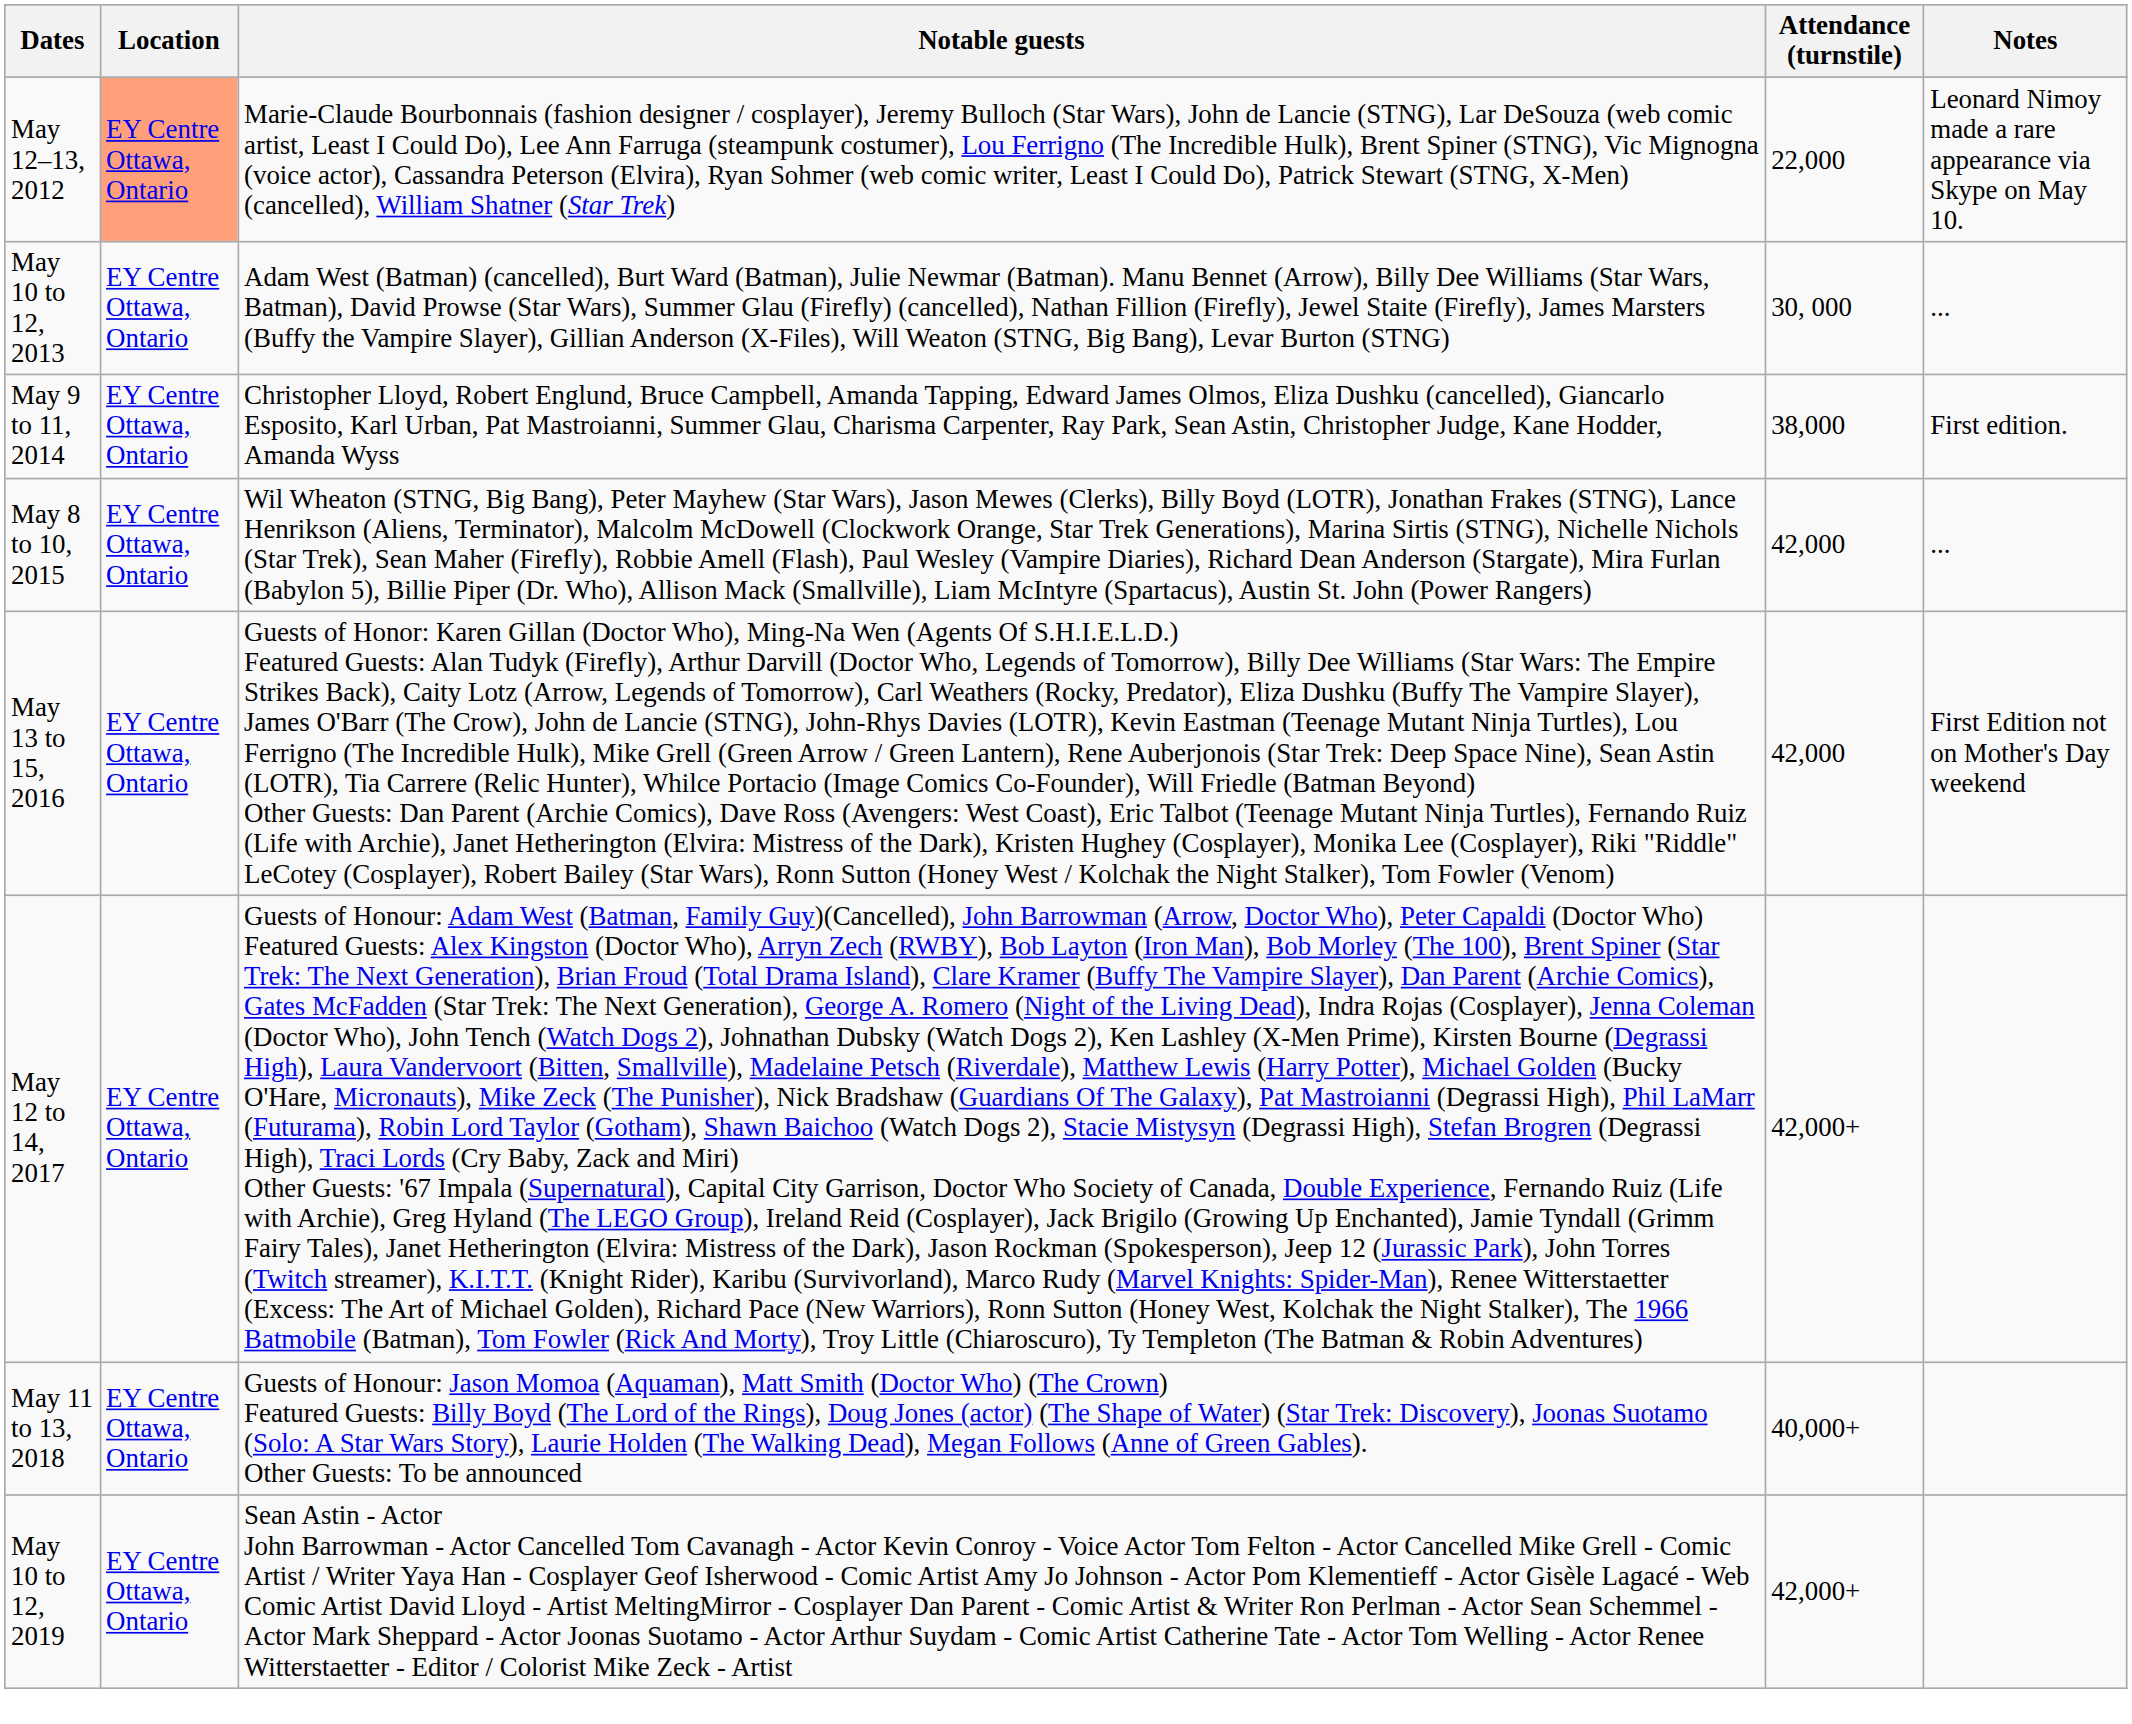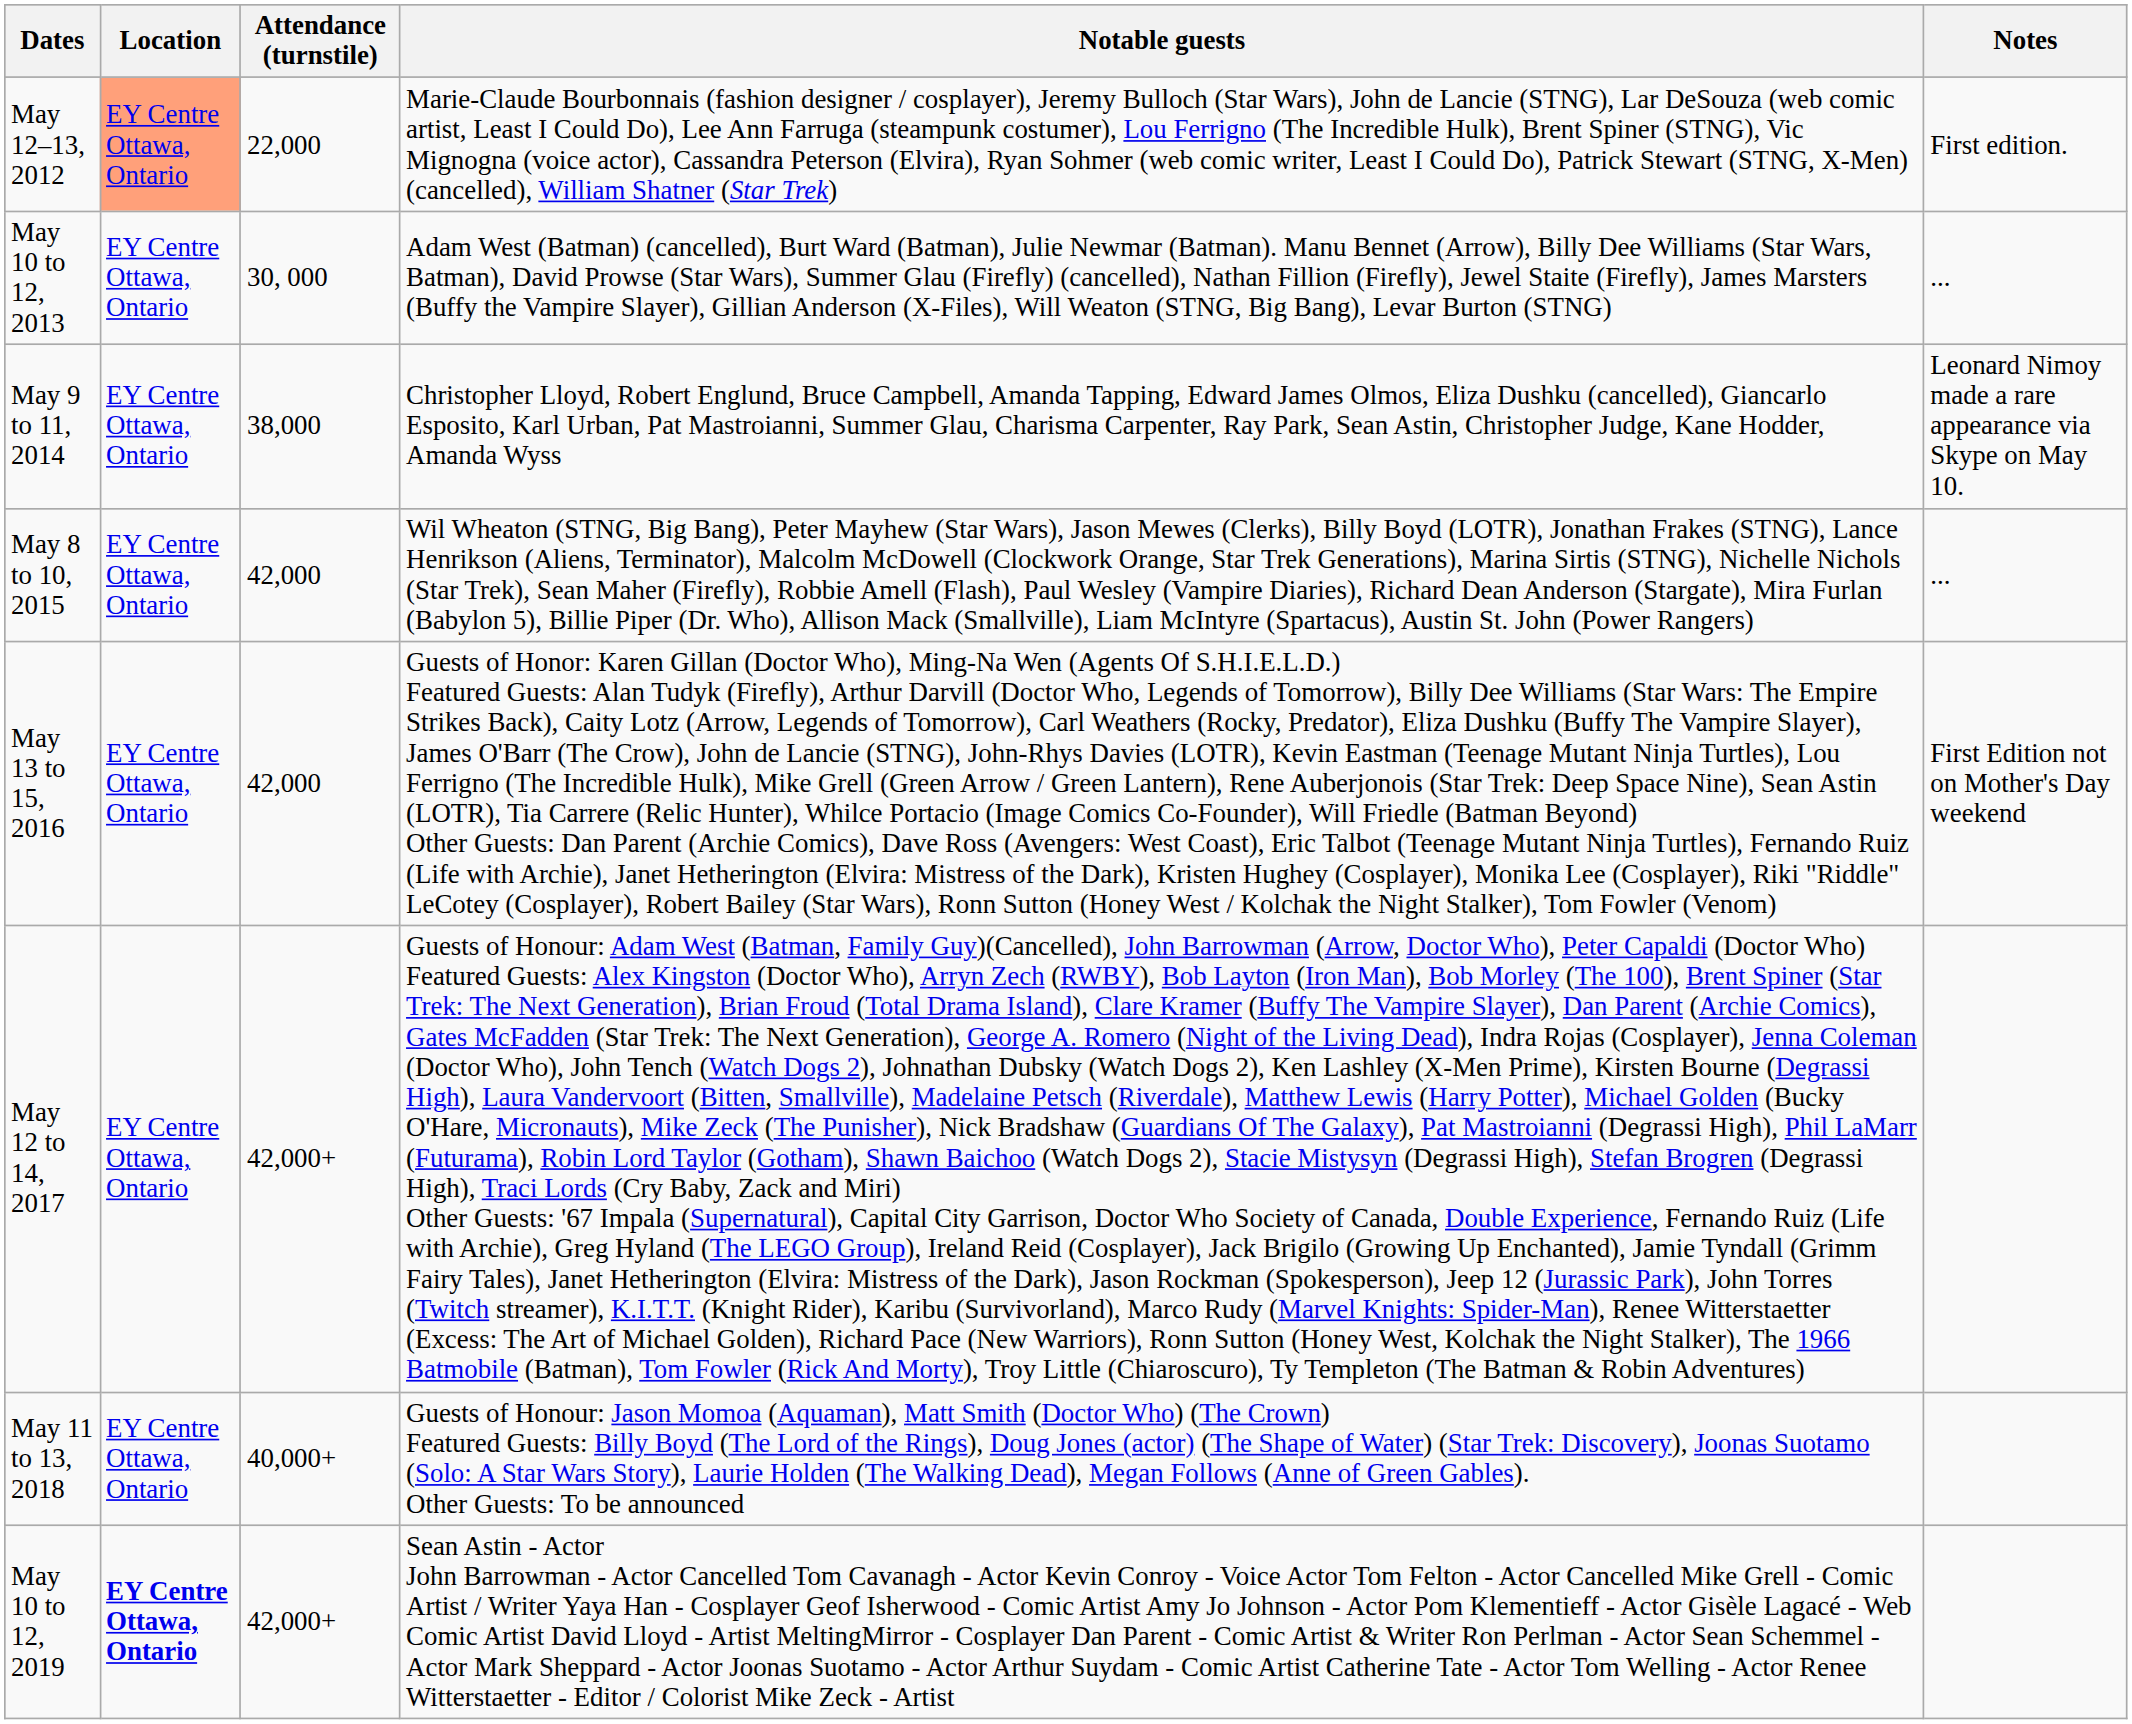columns swapped: (1844, 40) <-> (1001, 40)
(2016, 159) Leonard Nimoy made a rare appearance via Skype on May 10. -> (1999, 144) First edition.
(1999, 425) First edition. -> (2016, 425) Leonard Nimoy made a rare appearance via Skype on May 10.
(163, 1591) normal -> (167, 1621) bold
